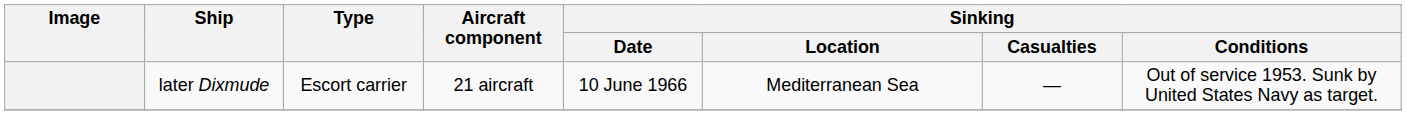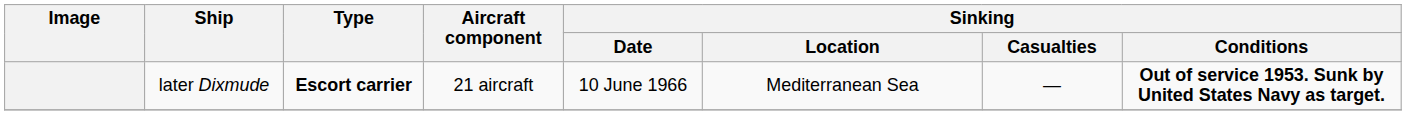(354, 85) normal -> (354, 85) bold
(1261, 85) normal -> (1261, 85) bold
